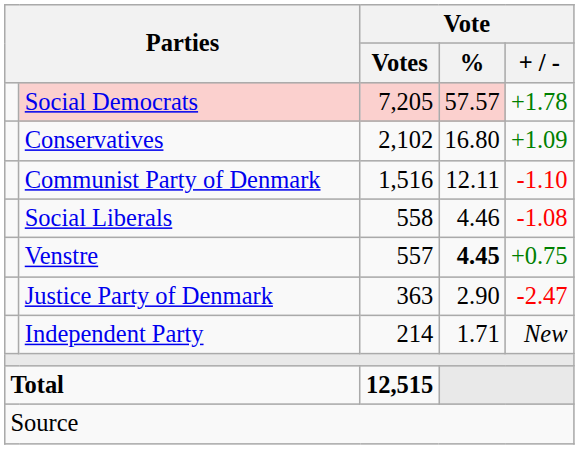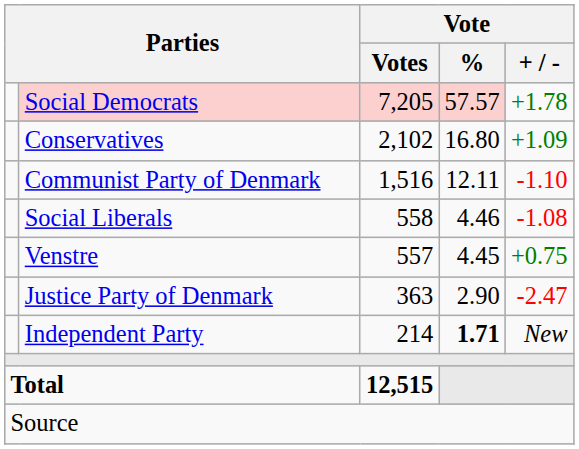(478, 256) bold -> (478, 256) normal
(478, 334) normal -> (478, 334) bold
